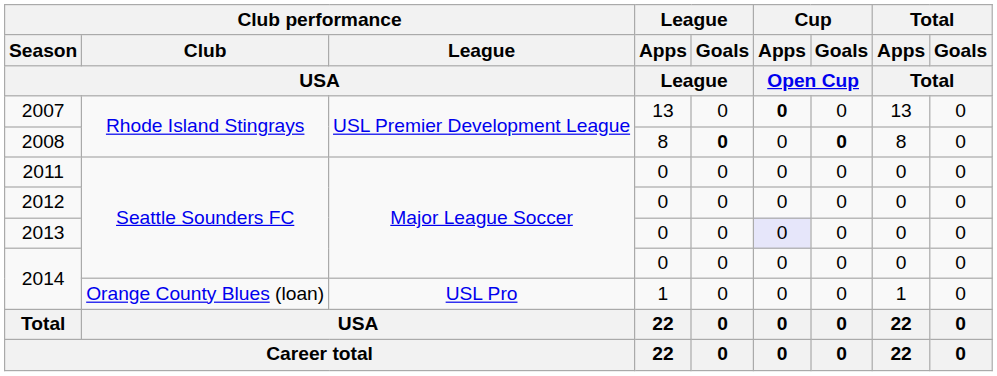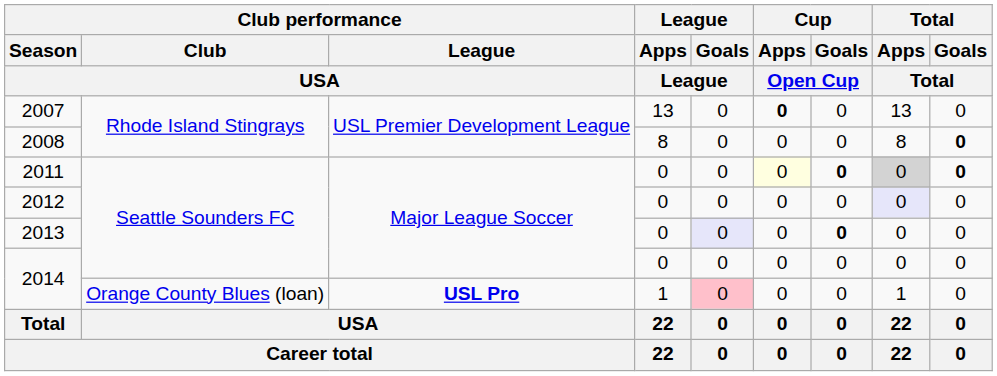(722, 141) bold -> (722, 141) normal
(842, 141) bold -> (842, 141) normal
(961, 141) normal -> (961, 141) bold
(782, 171) no background -> (782, 171) lightyellow background
(842, 171) normal -> (842, 171) bold
(901, 171) no background -> (901, 171) lightgrey background
(961, 171) normal -> (961, 171) bold
(901, 202) no background -> (901, 202) lavender background
(722, 232) no background -> (722, 232) lavender background
(782, 232) lavender background -> (782, 232) no background
(842, 232) normal -> (842, 232) bold
(482, 293) normal -> (482, 293) bold
(722, 293) no background -> (722, 293) pink background
